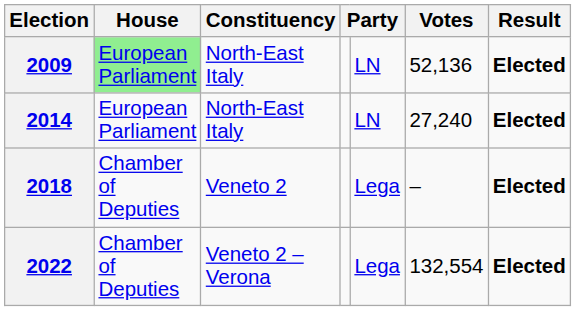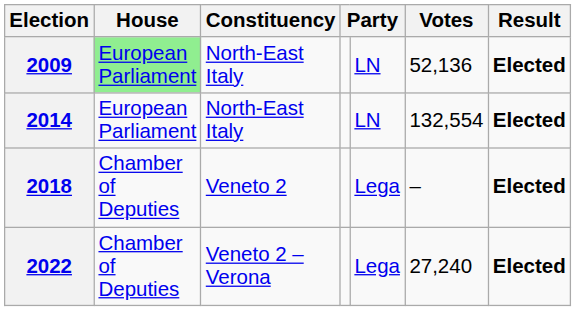(441, 120) 27,240 -> (446, 120) 132,554
(446, 265) 132,554 -> (441, 265) 27,240
